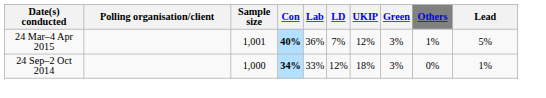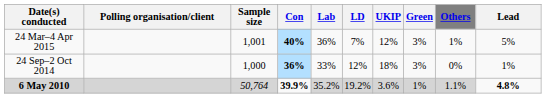(290, 66) 34% -> (294, 66) 36%
+ row: (44, 86)
